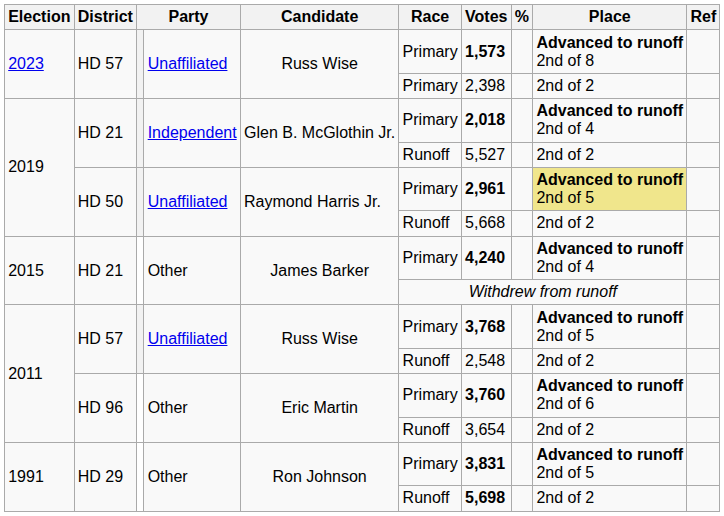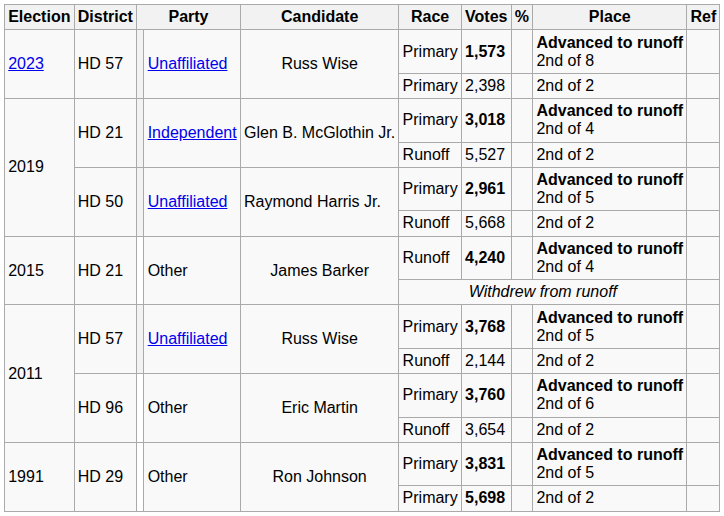(485, 120) 2,018 -> (485, 120) 3,018
(610, 189) khaki background -> (610, 189) no background
(430, 257) Primary -> (426, 257) Runoff
(485, 360) 2,548 -> (485, 360) 2,144
(426, 498) Runoff -> (430, 498) Primary
